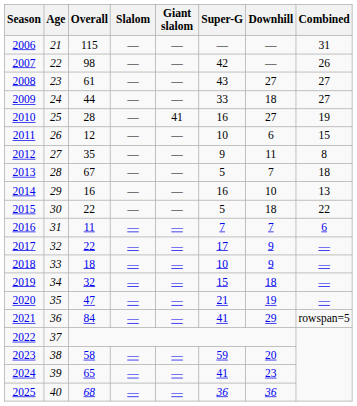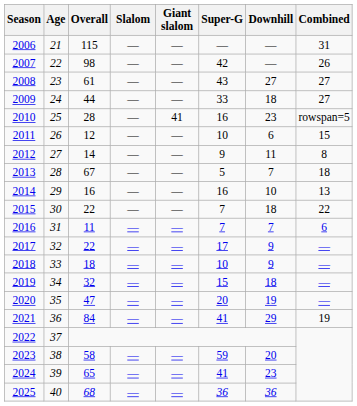(271, 117) 27 -> (271, 117) 23
(324, 117) 19 -> (324, 117) rowspan=5
(89, 154) 35 -> (89, 154) 14
(222, 209) 5 -> (222, 209) 7
(222, 300) 21 -> (222, 300) 20
(324, 318) rowspan=5 -> (324, 318) 19
